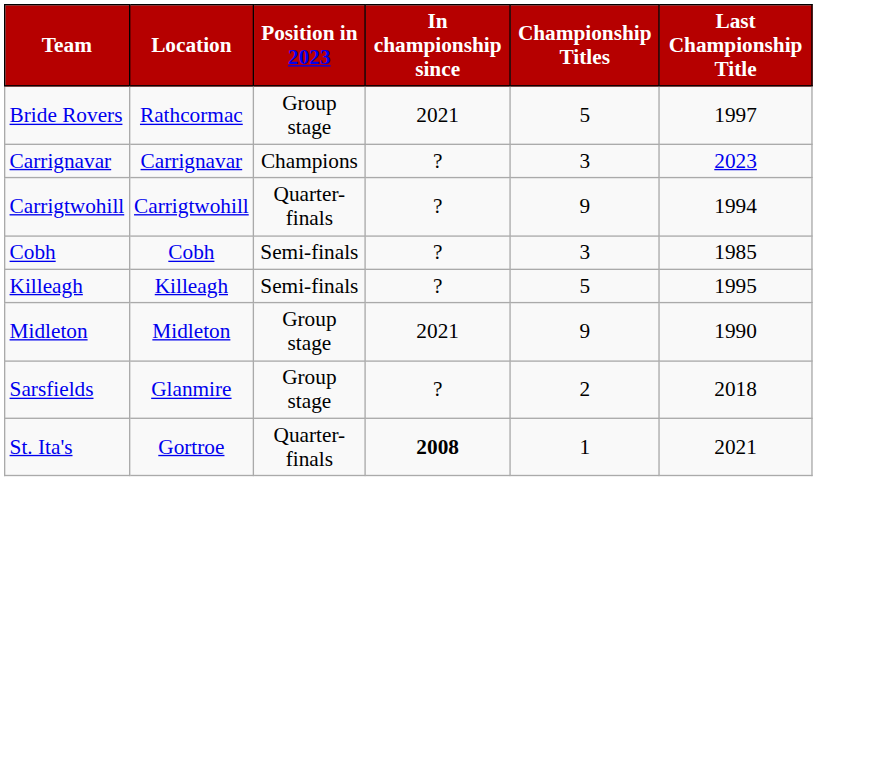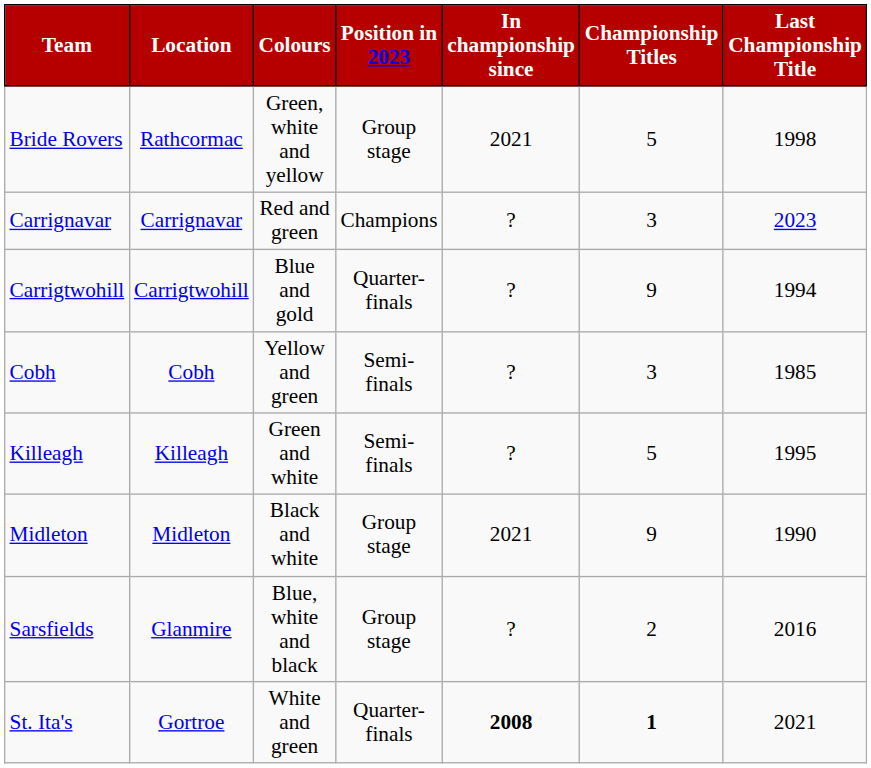+ column: (295, 45)
(736, 114) 1997 -> (795, 138) 1998
(736, 389) 2018 -> (795, 628) 2016
(585, 446) normal -> (652, 722) bold
